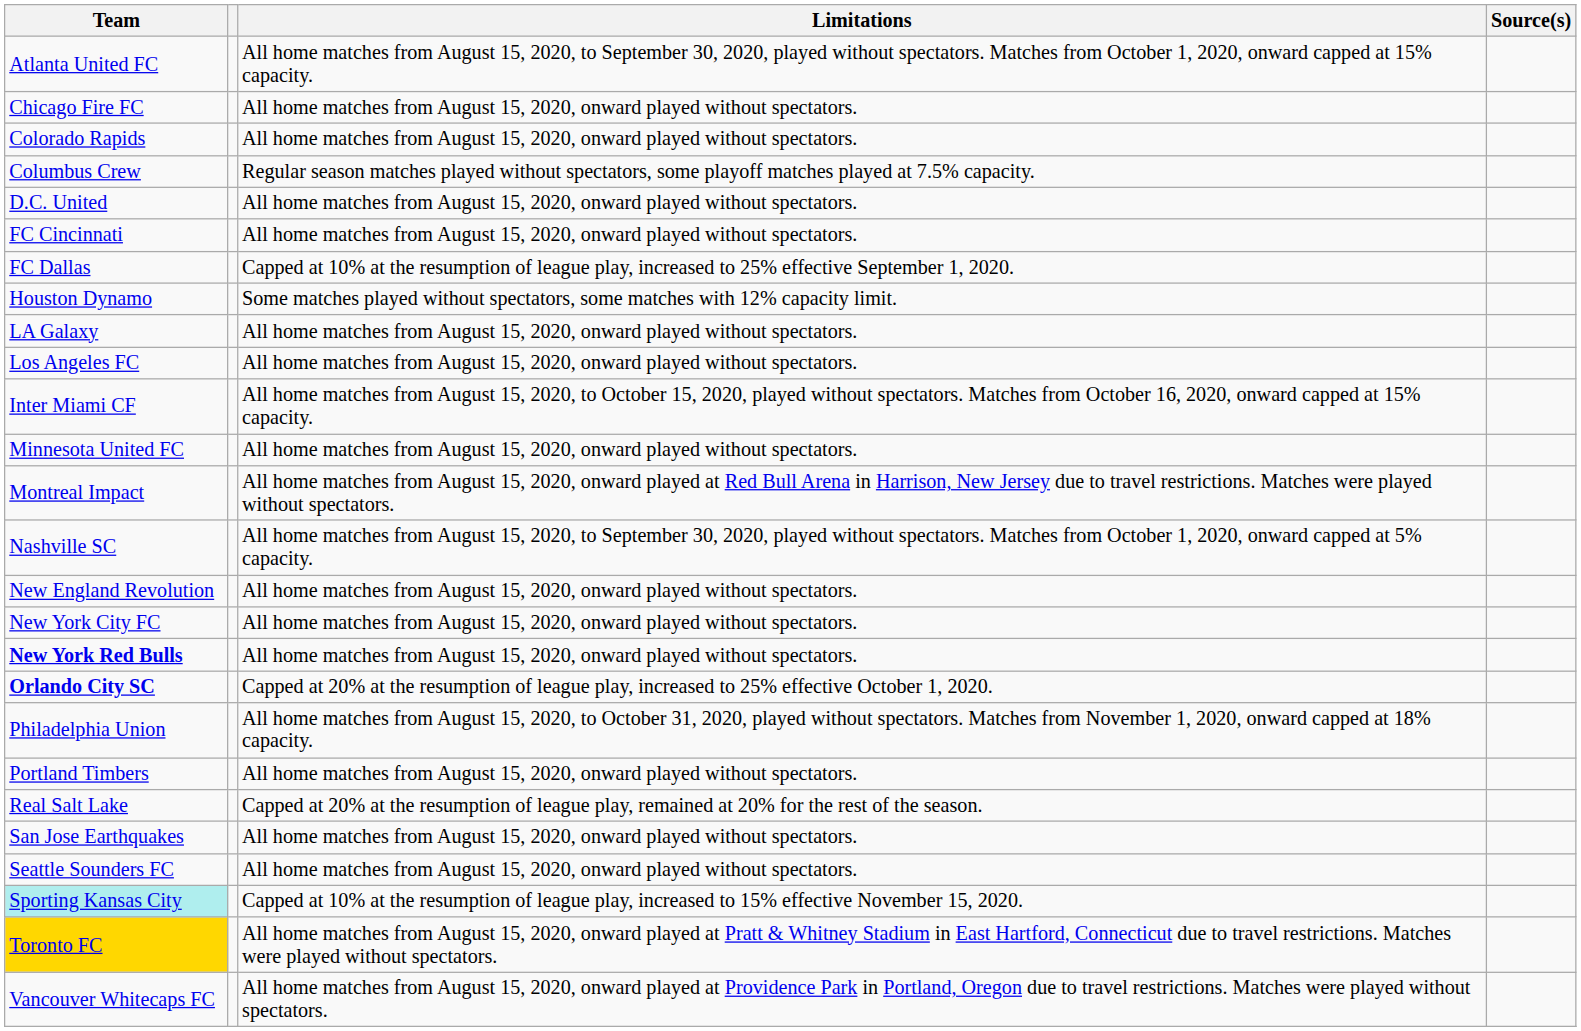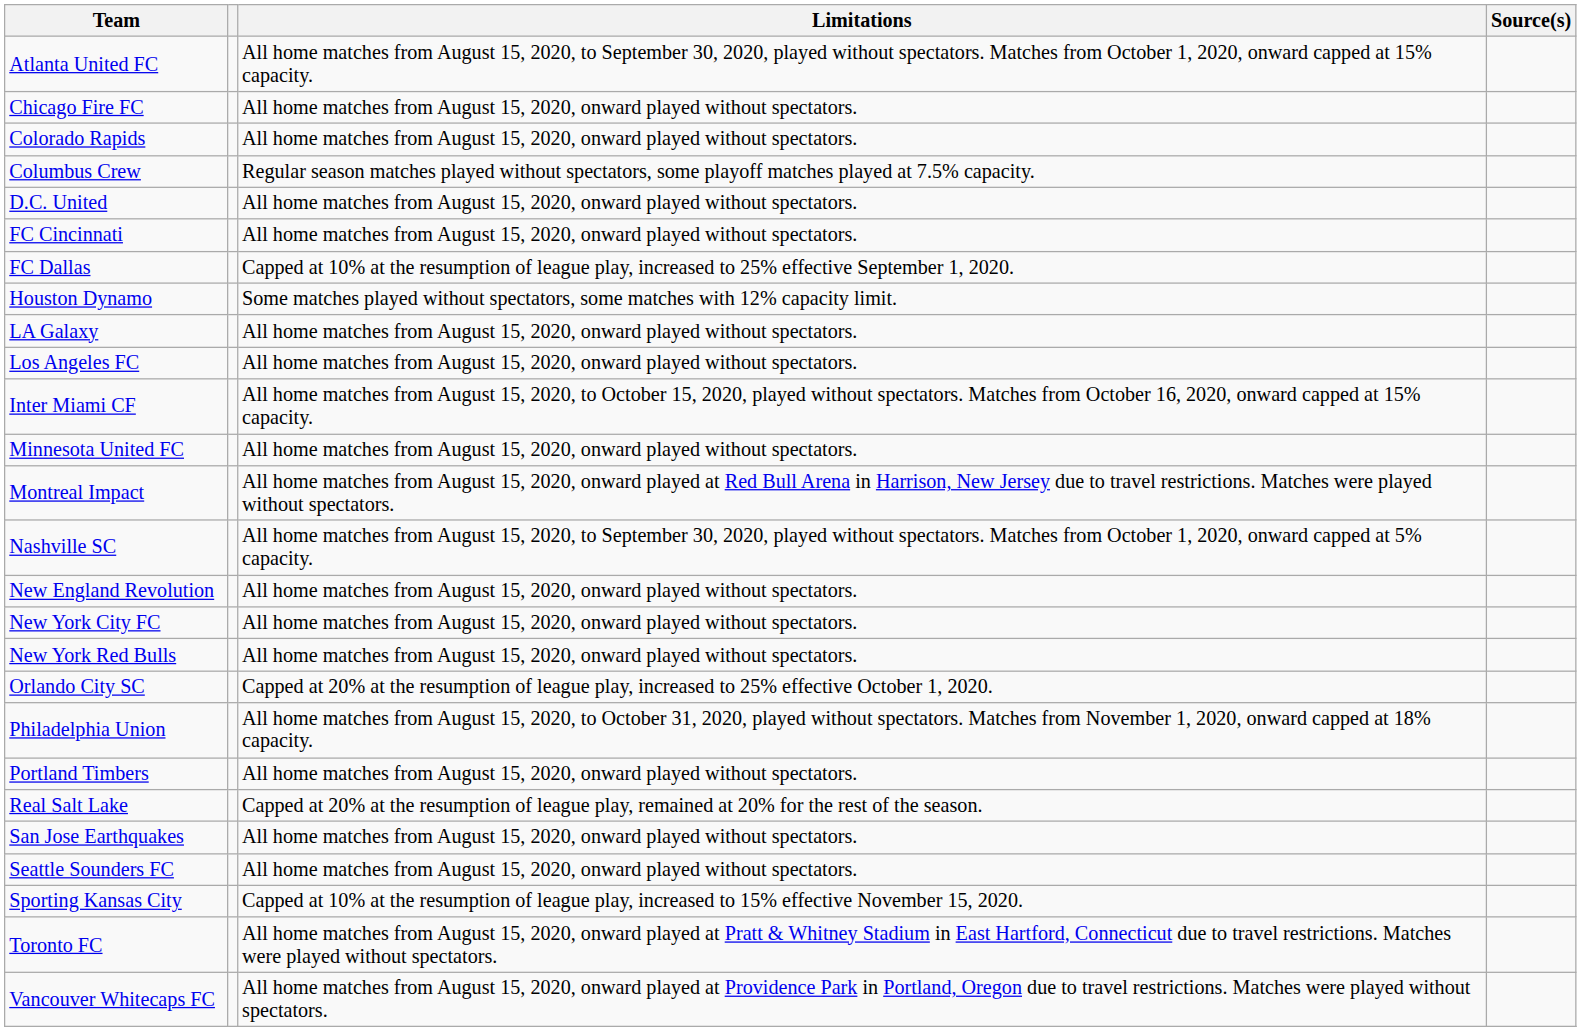(96, 654) bold -> (93, 654) normal
(82, 686) bold -> (77, 686) normal
(96, 901) paleturquoise background -> (96, 901) no background
(56, 944) gold background -> (56, 944) no background
